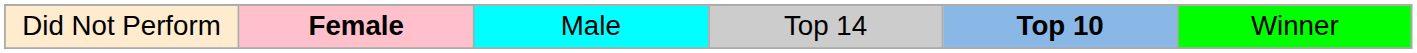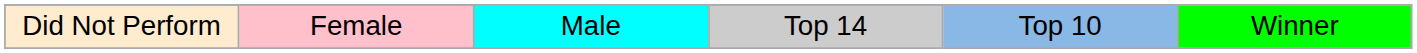(356, 26) bold -> (356, 26) normal
(1060, 26) bold -> (1060, 26) normal
